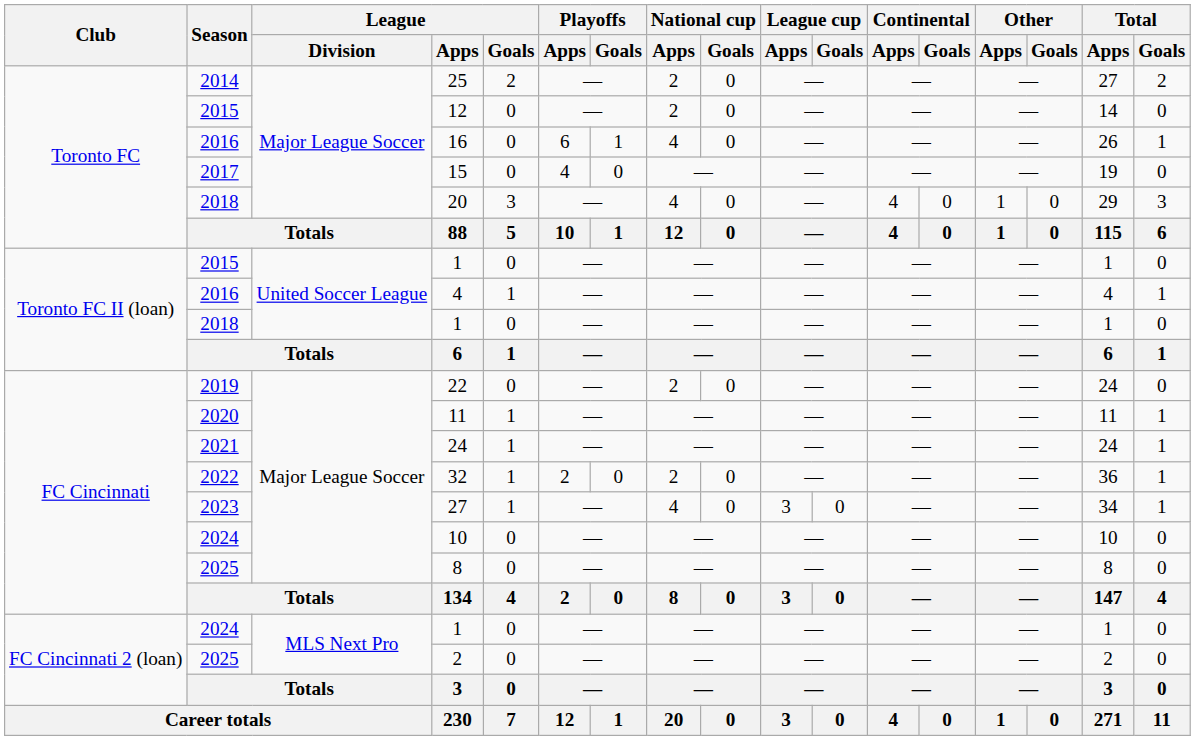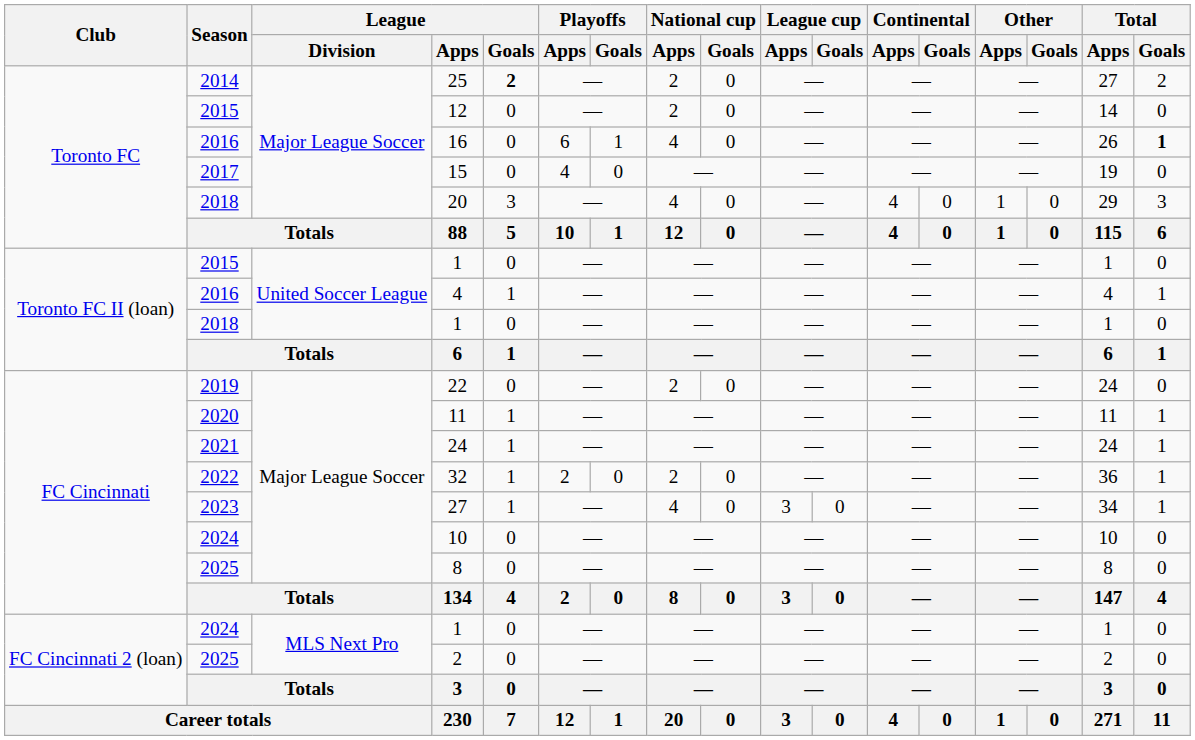(511, 80) normal -> (511, 80) bold
(1162, 141) normal -> (1162, 141) bold
